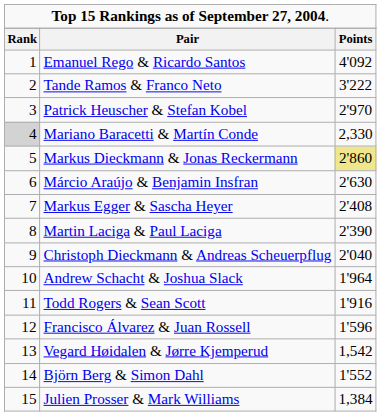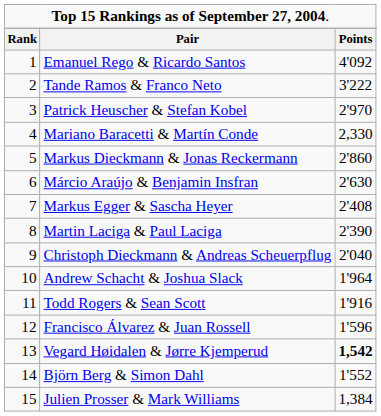(33, 134) lightgrey background -> (33, 134) no background
(356, 158) khaki background -> (356, 158) no background
(356, 351) normal -> (356, 351) bold
